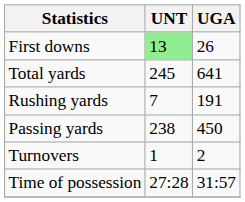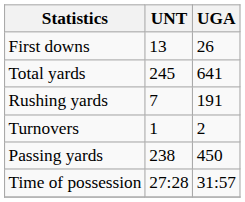(158, 45) lightgreen background -> (158, 45) no background
rows swapped: (56, 128) <-> (44, 155)
